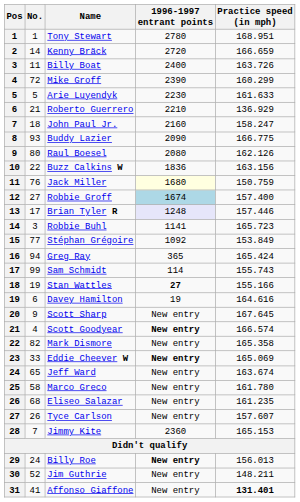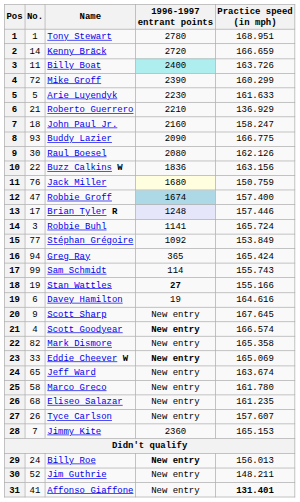(175, 66) no background -> (175, 66) paleturquoise background
(35, 154) 80 -> (35, 154) 30
(35, 197) 27 -> (35, 197) 47
(255, 227) 165.723 -> (255, 227) 165.724
